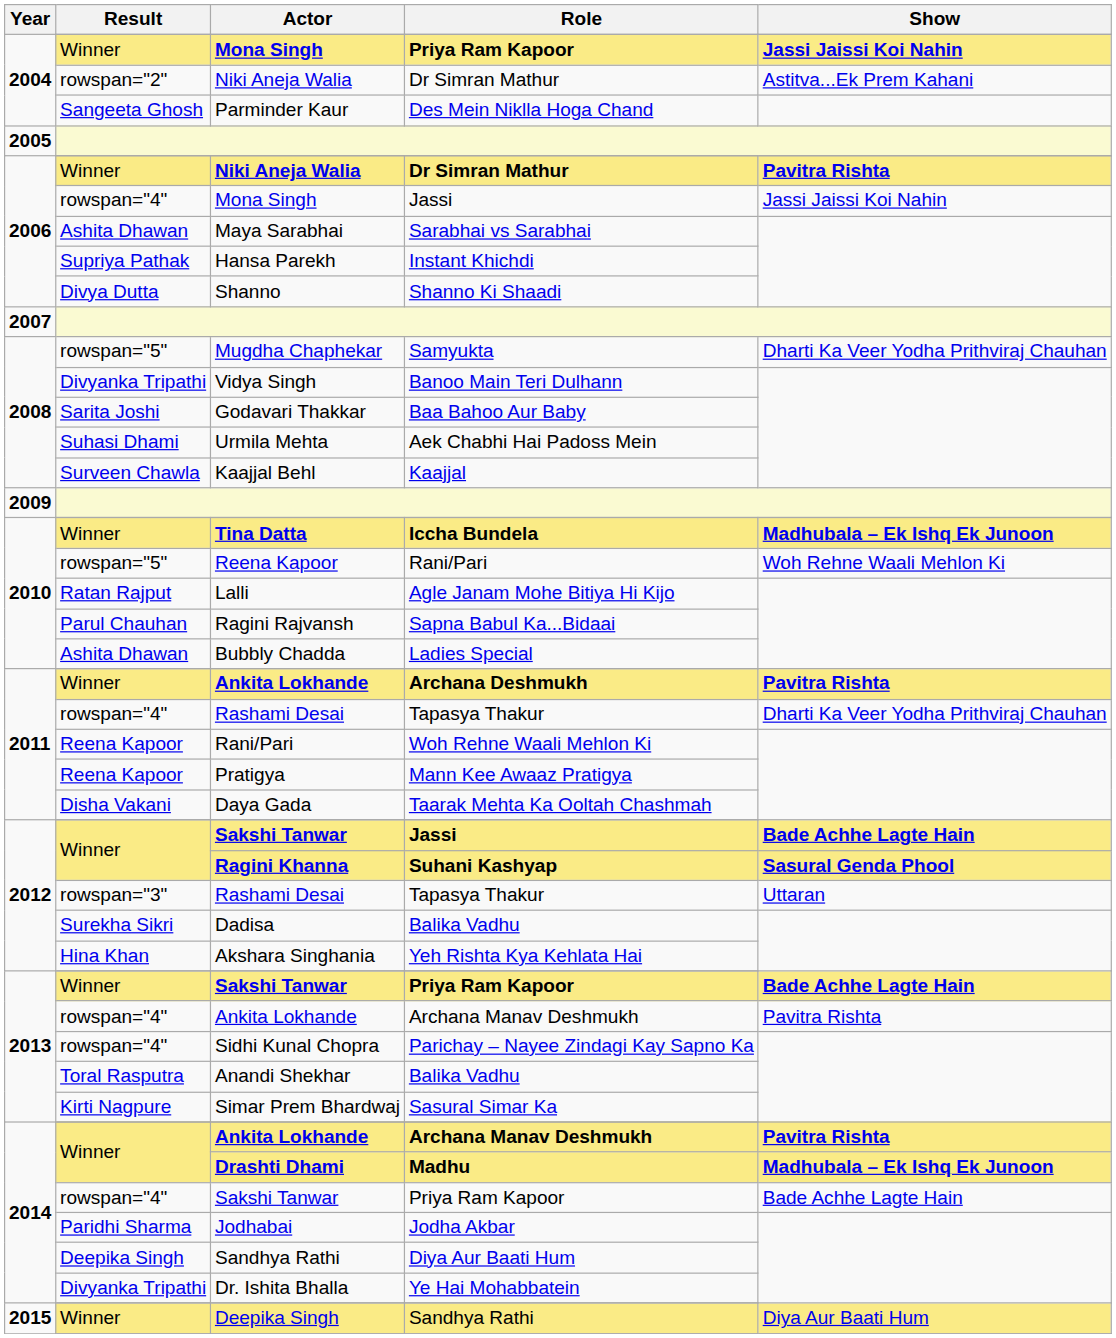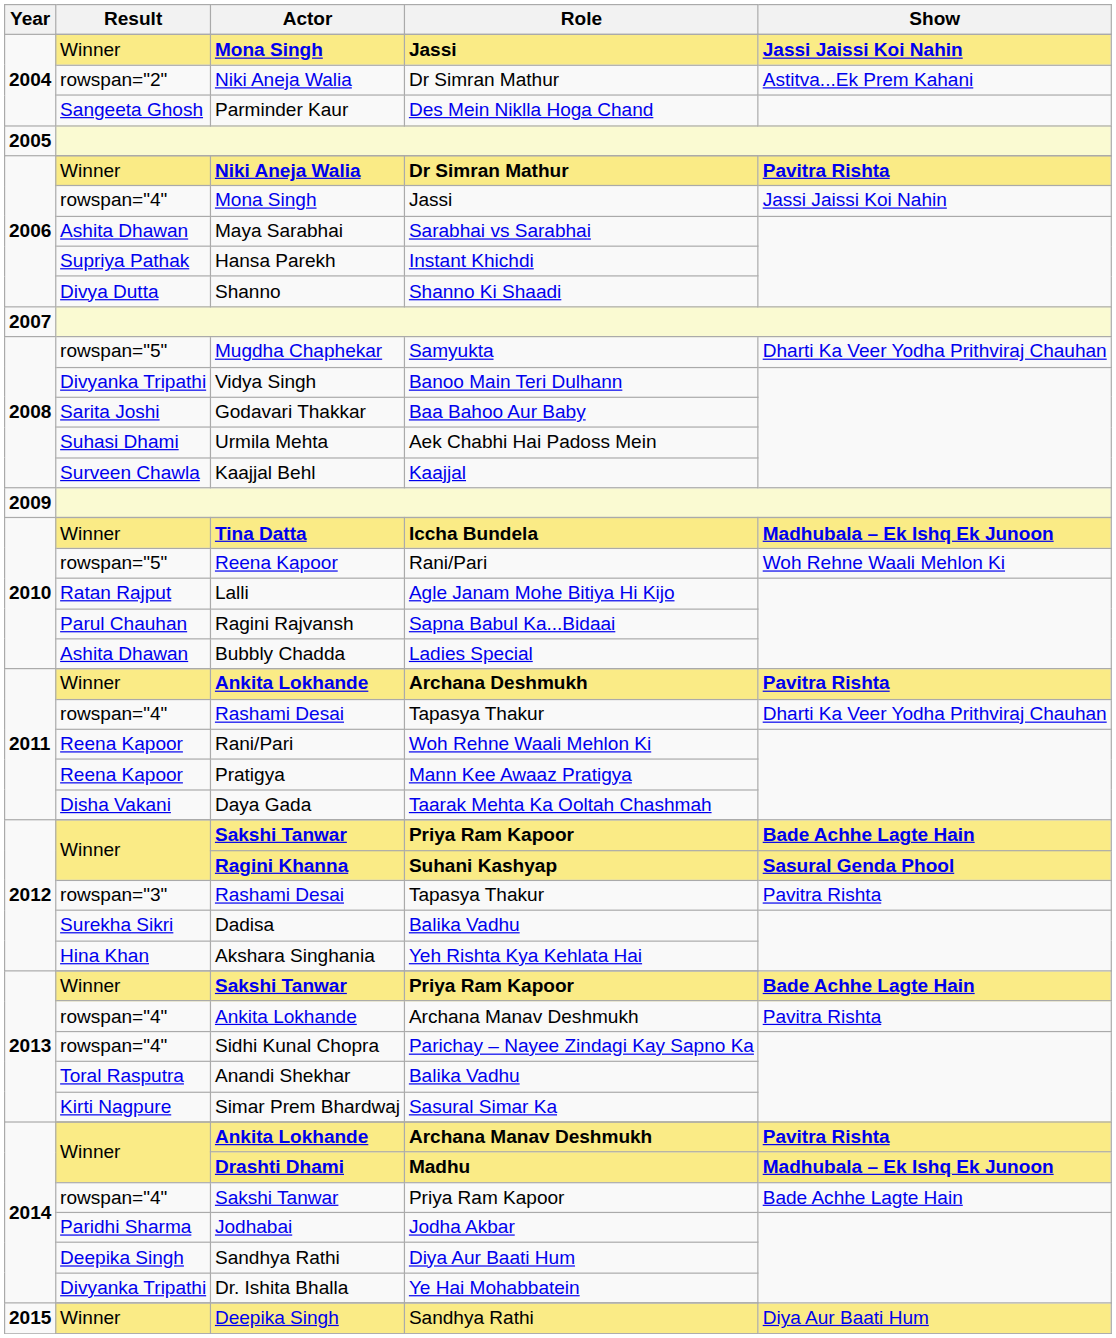(491, 49) Priya Ram Kapoor -> (433, 49) Jassi
(433, 834) Jassi -> (491, 834) Priya Ram Kapoor
(794, 895) Uttaran -> (822, 895) Pavitra Rishta
